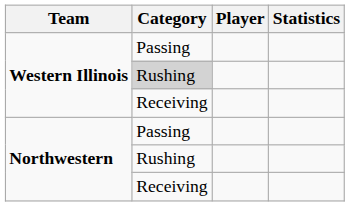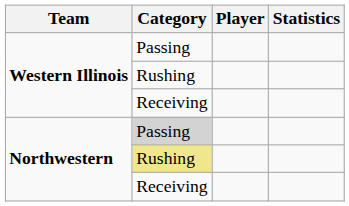(166, 74) lightgrey background -> (166, 74) no background
(163, 130) no background -> (163, 130) lightgrey background
(166, 158) no background -> (166, 158) khaki background
